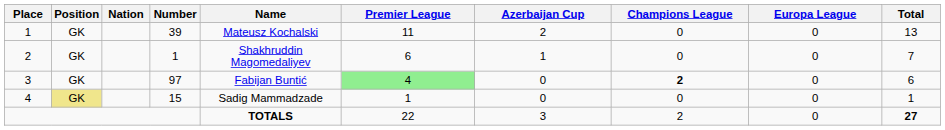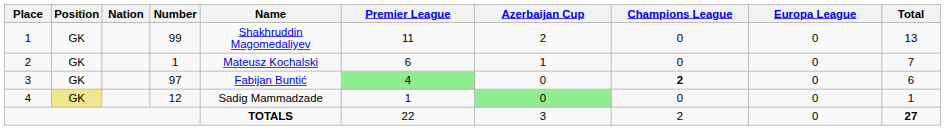(175, 32) 39 -> (175, 38) 99
(271, 32) Mateusz Kochalski -> (271, 38) Shakhruddin Magomedaliyev
(271, 56) Shakhruddin Magomedaliyev -> (271, 62) Mateusz Kochalski
(175, 99) 15 -> (175, 99) 12
(543, 99) no background -> (543, 99) lightgreen background
